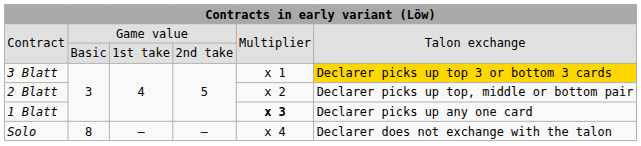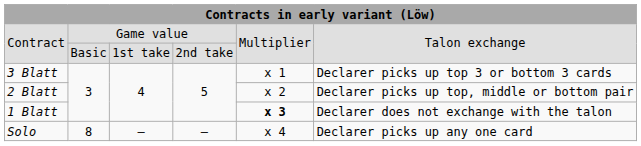(464, 73) gold background -> (464, 73) no background
(425, 112) Declarer picks up any one card -> (464, 112) Declarer does not exchange with the talon
(464, 131) Declarer does not exchange with the talon -> (425, 131) Declarer picks up any one card
